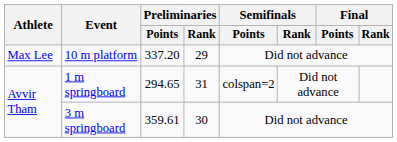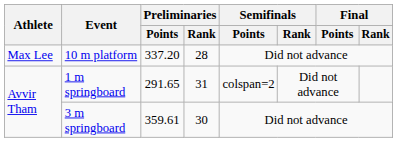(202, 56) 29 -> (202, 56) 28
(162, 84) 294.65 -> (162, 84) 291.65
